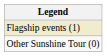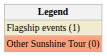(53, 44) no background -> (53, 44) lightsalmon background
